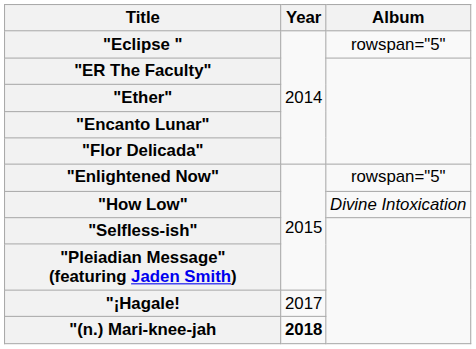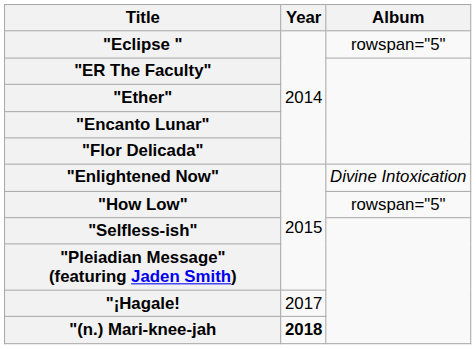(398, 177) rowspan="5" -> (398, 177) Divine Intoxication
(398, 204) Divine Intoxication -> (398, 204) rowspan="5"
